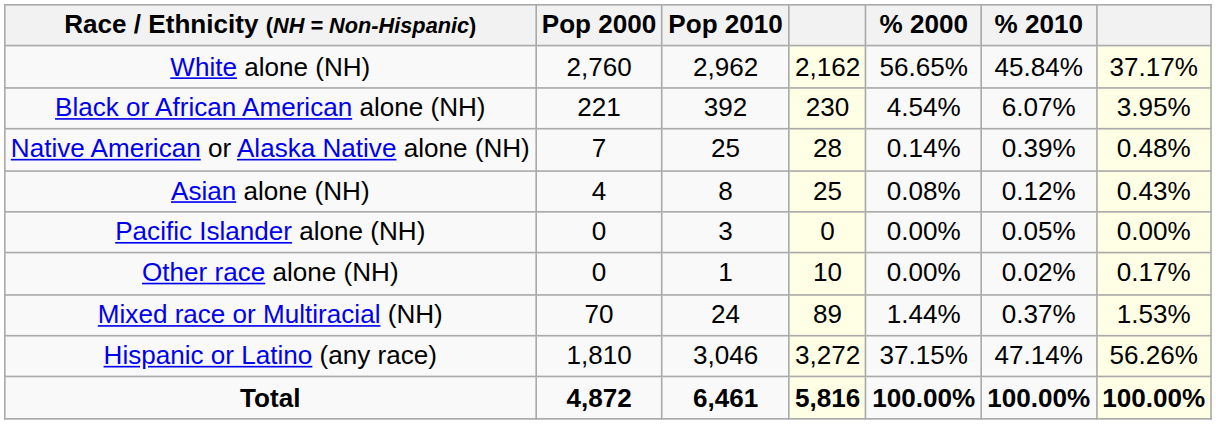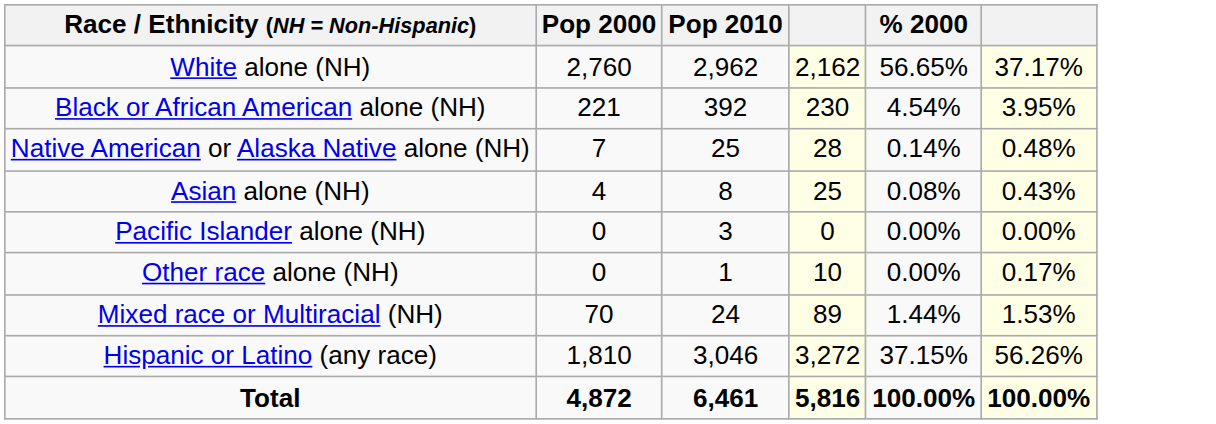- column: (1039, 25)
